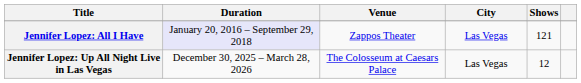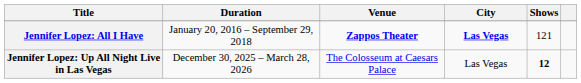(241, 35) lavender background -> (241, 35) no background
(382, 35) normal -> (382, 35) bold
(486, 35) normal -> (486, 35) bold
(544, 64) normal -> (544, 64) bold
